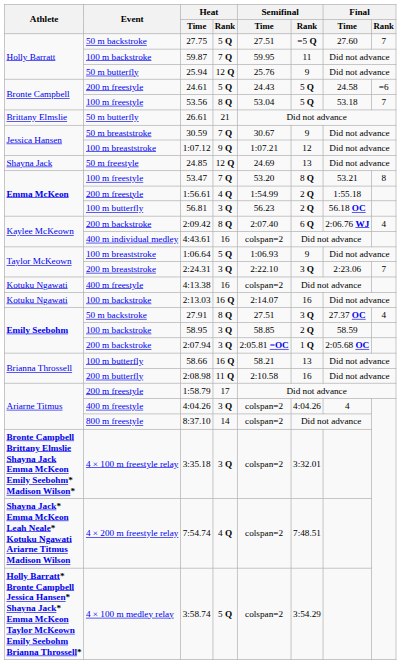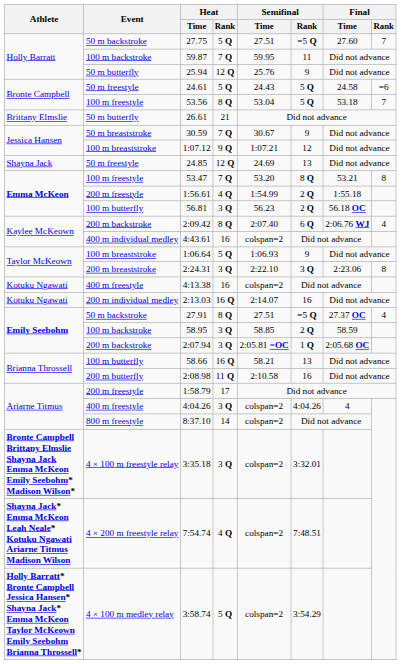(115, 87) 200 m freestyle -> (112, 87) 50 m freestyle
(384, 270) 7 -> (384, 270) 8
(119, 300) 100 m backstroke -> (132, 300) 200 m individual medley
(307, 315) 3 Q -> (307, 315) =5 Q
